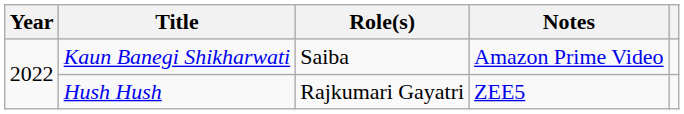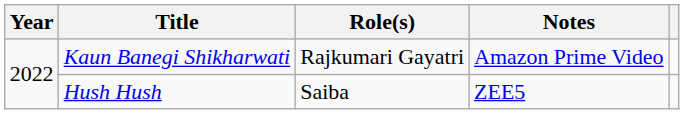(325, 56) Saiba -> (382, 56) Rajkumari Gayatri
(382, 91) Rajkumari Gayatri -> (325, 91) Saiba
